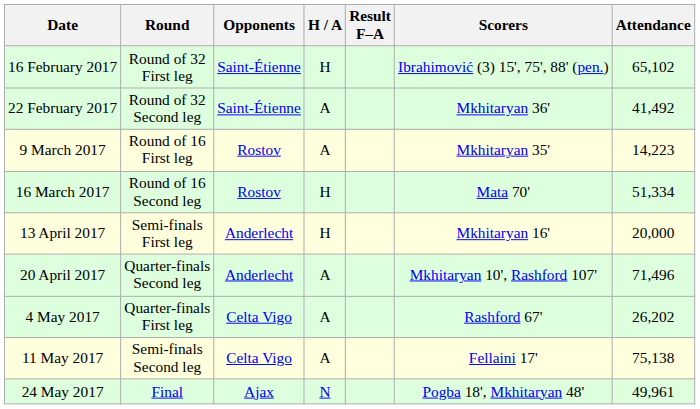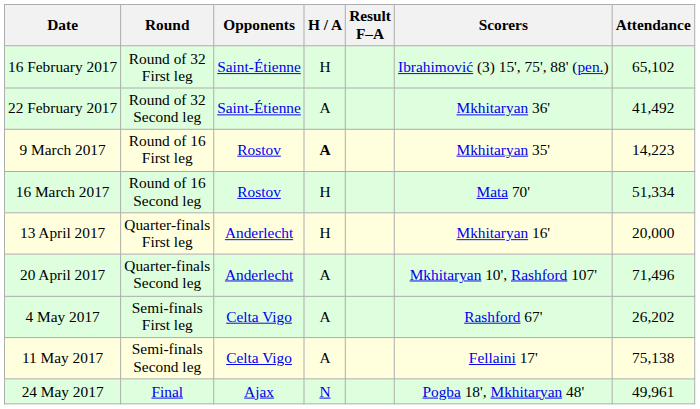(325, 150) normal -> (325, 150) bold
(167, 233) Semi-finals First leg -> (167, 233) Quarter-finals First leg
(167, 316) Quarter-finals First leg -> (167, 316) Semi-finals First leg
